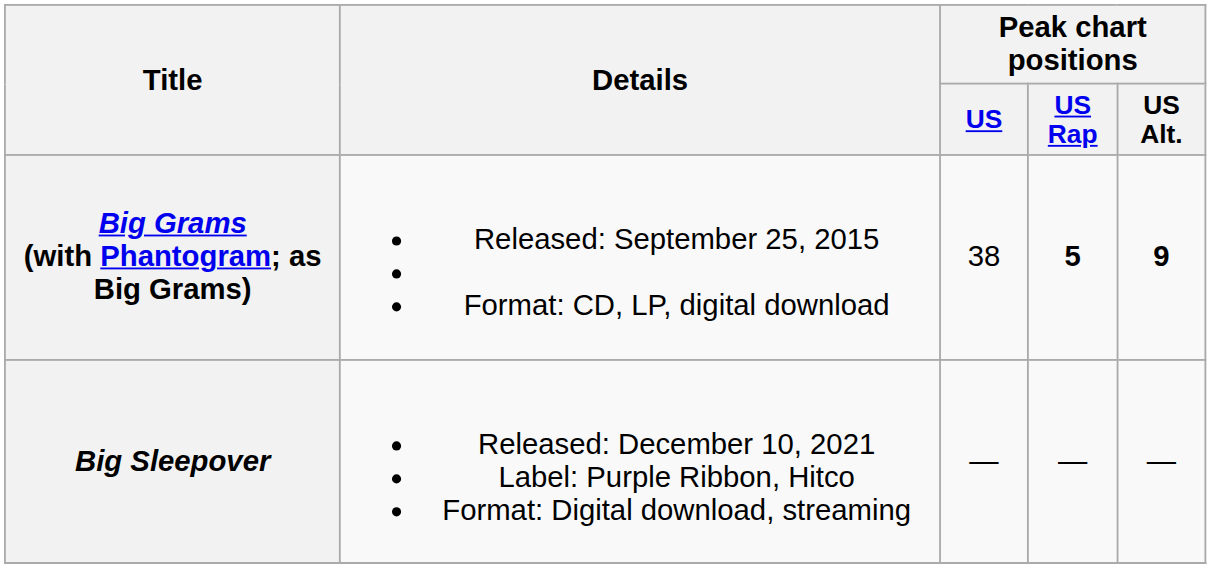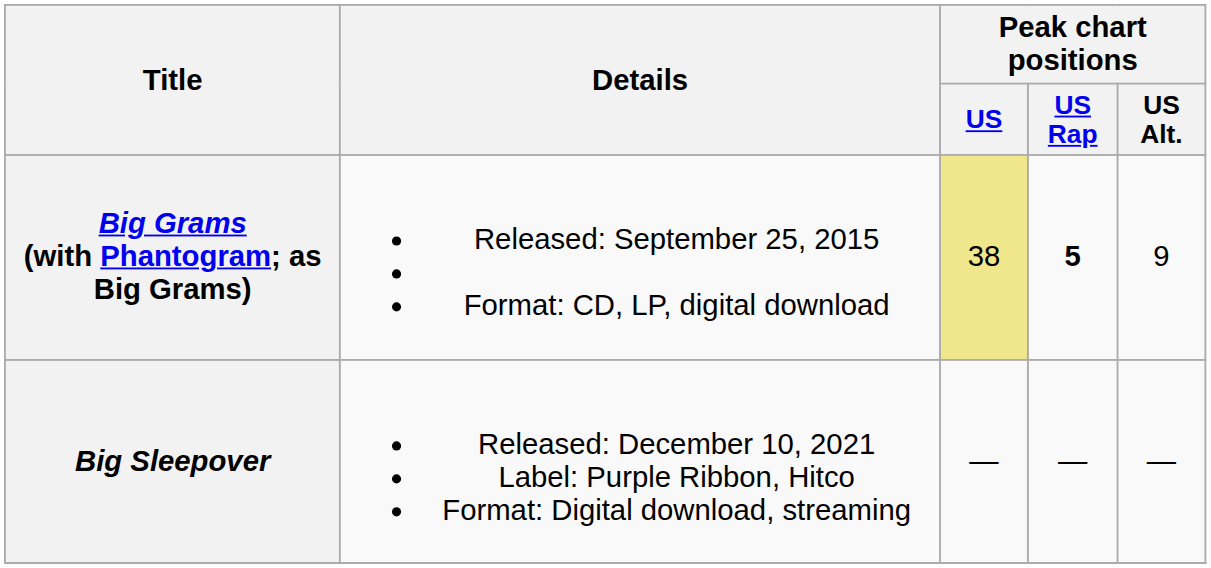(984, 256) no background -> (984, 256) khaki background
(1161, 256) bold -> (1161, 256) normal
